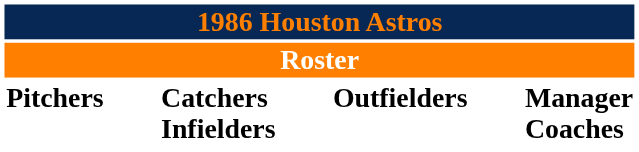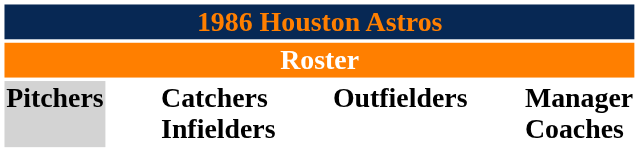(55, 98) no background -> (55, 98) lightgrey background
